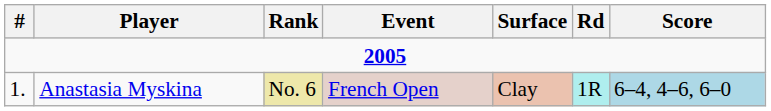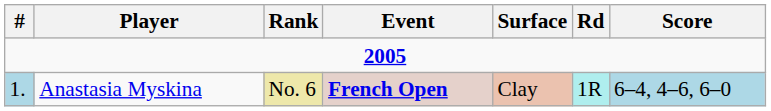(18, 88) no background -> (18, 88) lightblue background
(383, 88) normal -> (388, 88) bold
